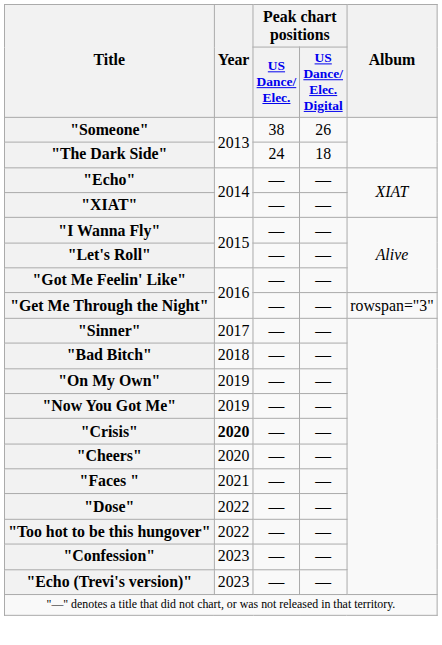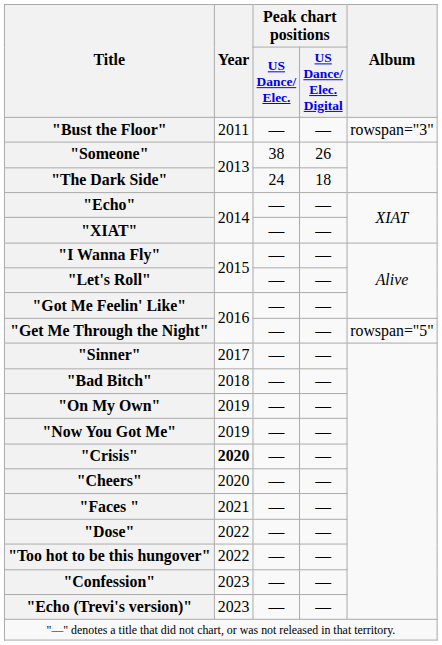+ row: (109, 129)
(392, 305) rowspan="3" -> (392, 330) rowspan="5"
